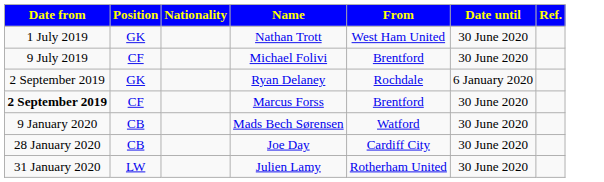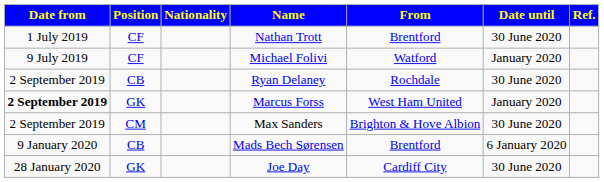(136, 37) GK -> (136, 37) CF
(398, 37) West Ham United -> (415, 37) Brentford
(398, 58) Brentford -> (415, 58) Watford
(493, 58) 30 June 2020 -> (527, 58) January 2020
(136, 80) GK -> (136, 80) CB
(493, 80) 6 January 2020 -> (527, 80) 30 June 2020
(136, 102) CF -> (136, 102) GK
(398, 102) Brentford -> (415, 102) West Ham United
(493, 102) 30 June 2020 -> (527, 102) January 2020
+ row: (288, 123)
(398, 123) Watford -> (415, 145) Brentford
(493, 123) 30 June 2020 -> (527, 145) 6 January 2020
(136, 145) CB -> (136, 166) GK
- row: (288, 166)
